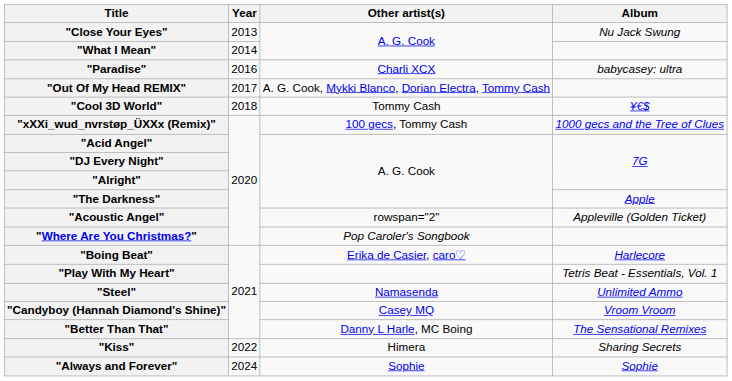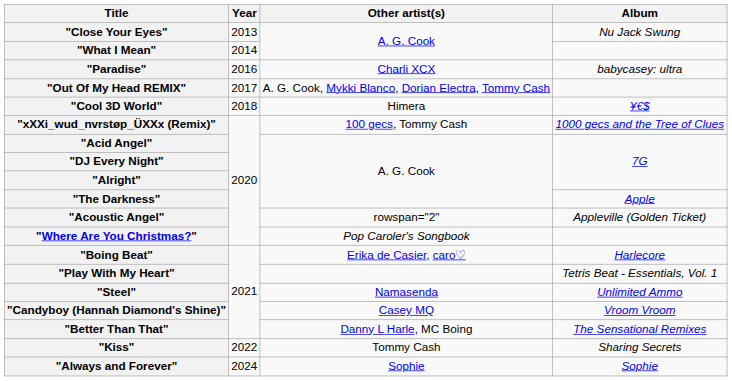(406, 106) Tommy Cash -> (406, 106) Himera
(406, 347) Himera -> (406, 347) Tommy Cash
